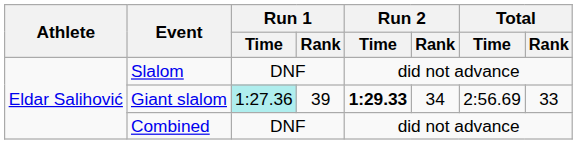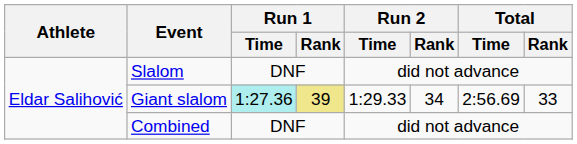(321, 99) no background -> (321, 99) khaki background
(378, 99) bold -> (377, 99) normal
